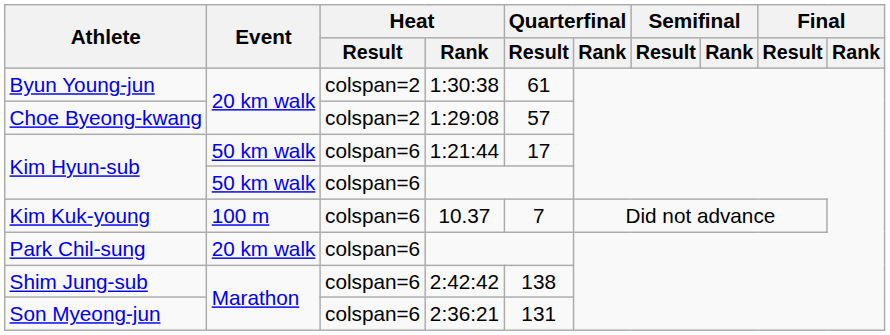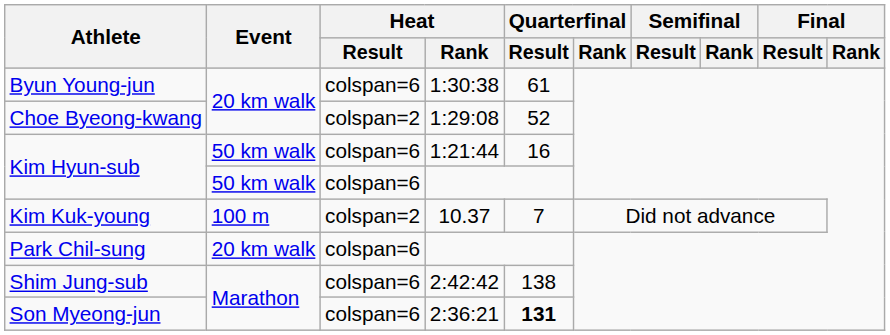(373, 85) colspan=2 -> (373, 85) colspan=6
(539, 118) 57 -> (539, 118) 52
(539, 151) 17 -> (539, 151) 16
(373, 216) colspan=6 -> (373, 216) colspan=2
(539, 314) normal -> (539, 314) bold
